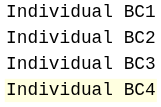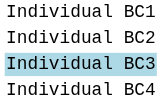(81, 64) no background -> (81, 64) lightblue background
(81, 90) lightyellow background -> (81, 90) no background
